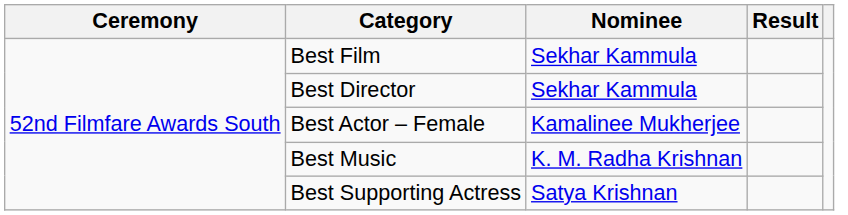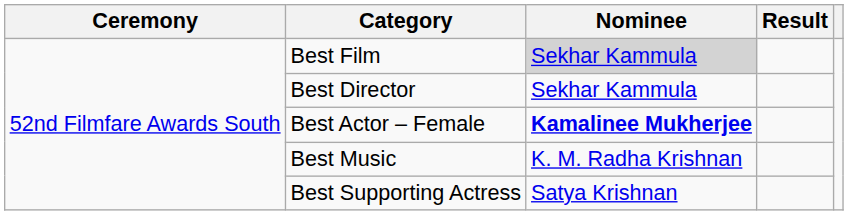(614, 55) no background -> (614, 55) lightgrey background
(636, 124) normal -> (641, 124) bold
